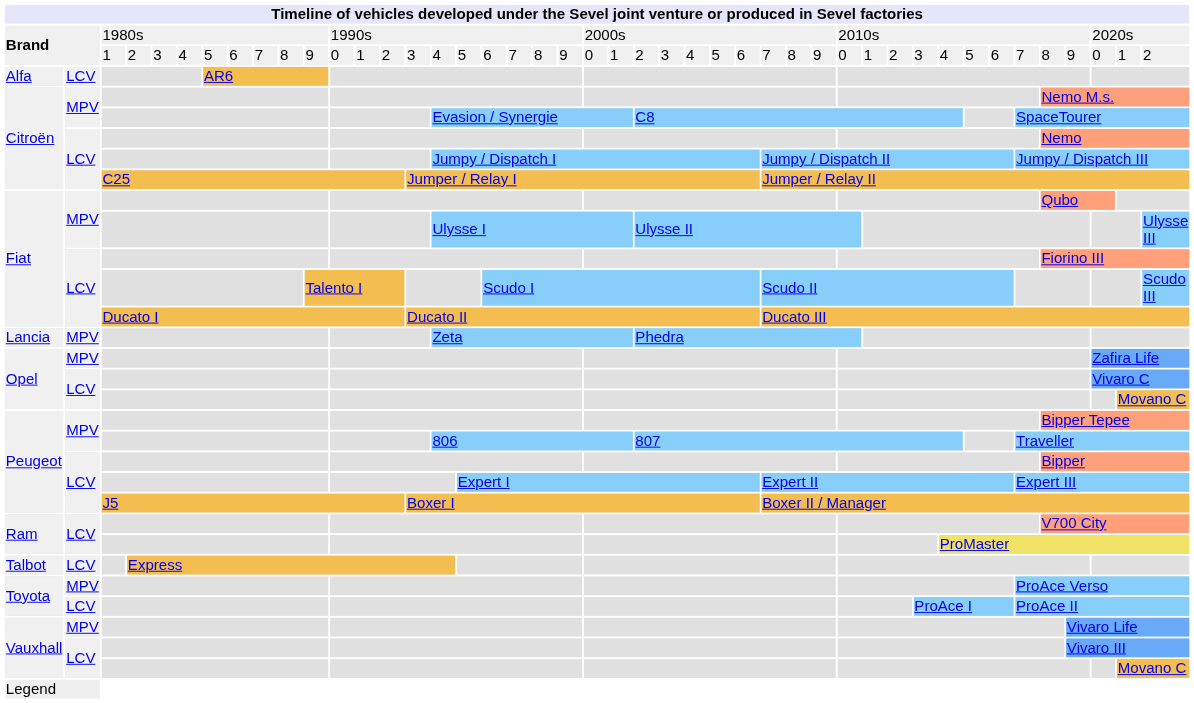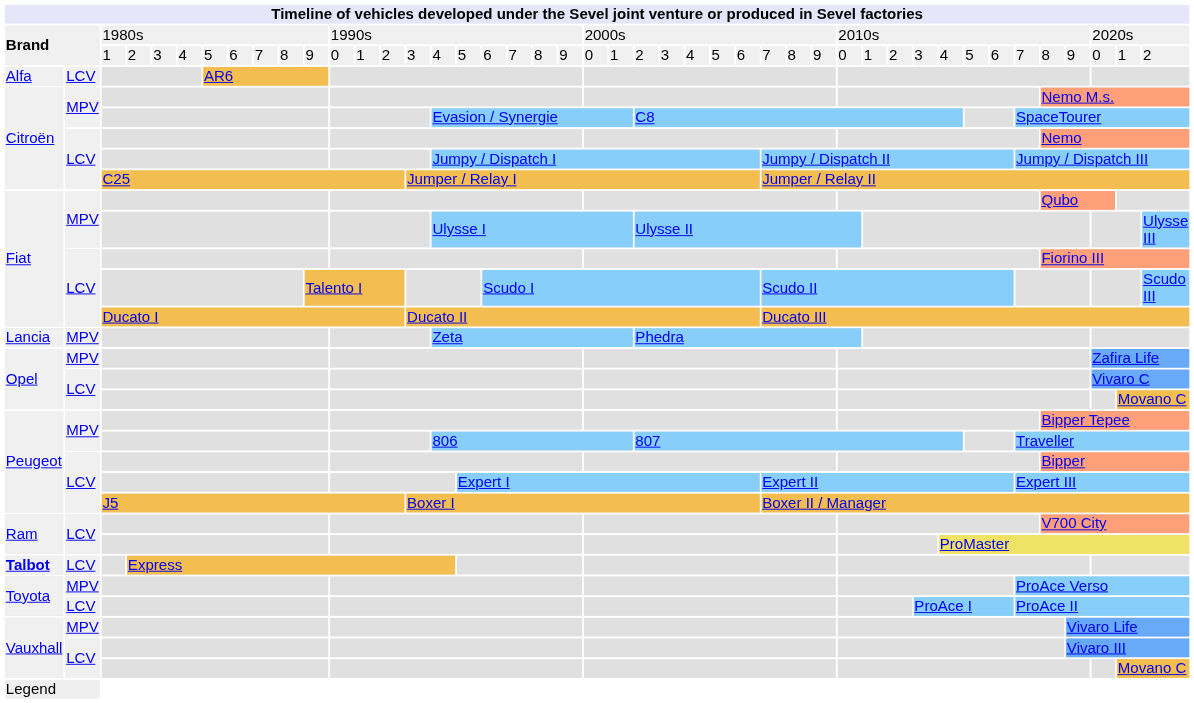(26, 565) normal -> (28, 565) bold
